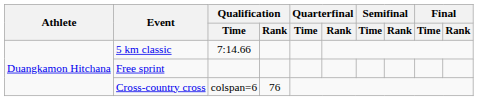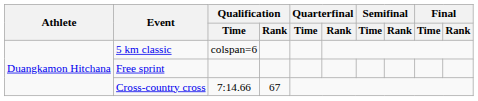(234, 50) 7:14.66 -> (234, 50) colspan=6
(234, 87) colspan=6 -> (234, 87) 7:14.66
(275, 87) 76 -> (275, 87) 67
